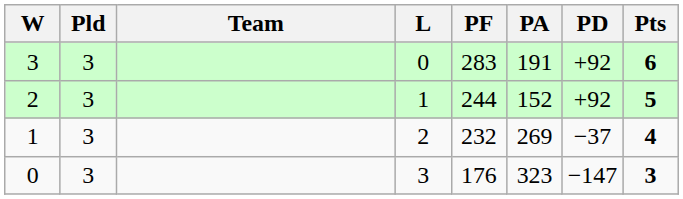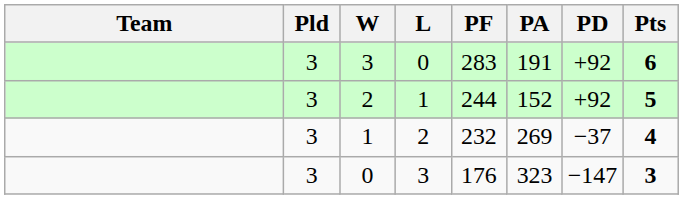columns swapped: (256, 23) <-> (33, 23)
